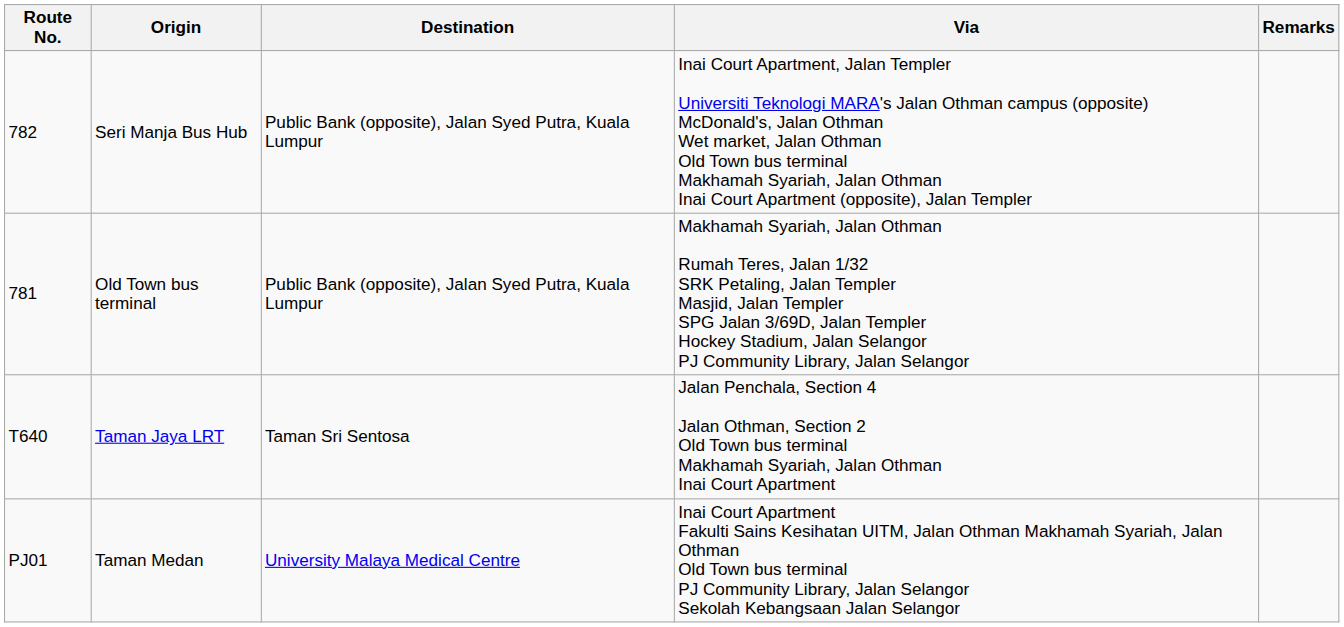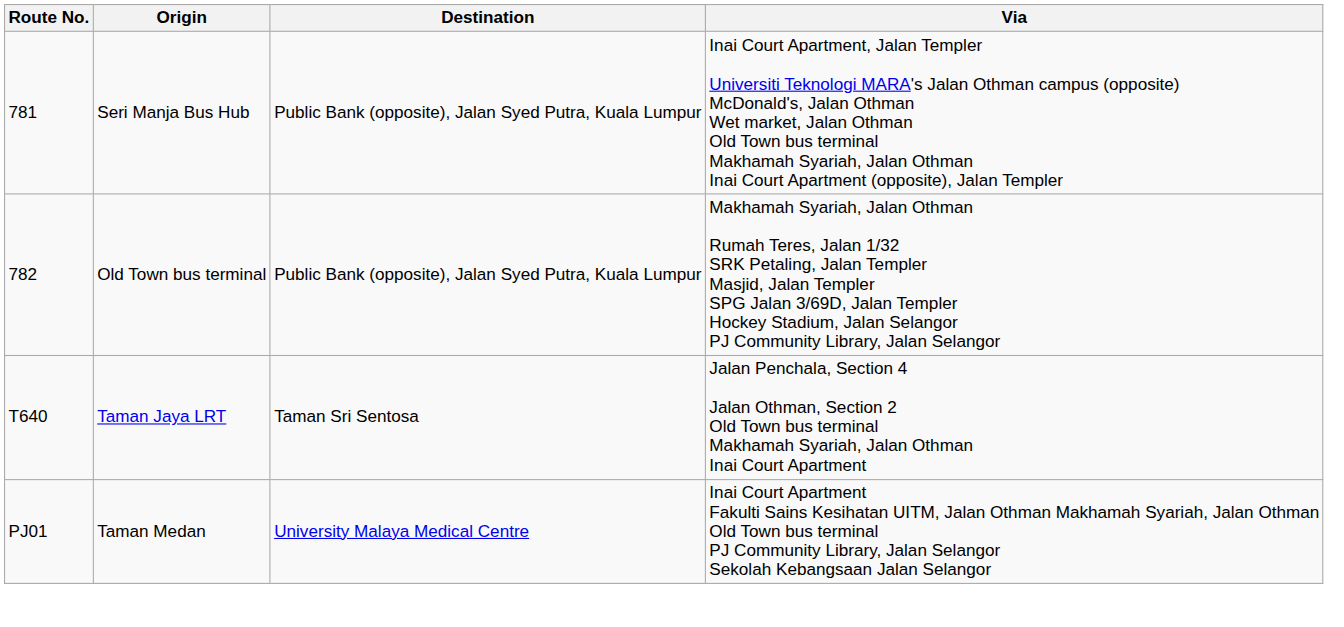- column: (1299, 27)
(23, 131) 782 -> (23, 112) 781
(23, 293) 781 -> (23, 274) 782
